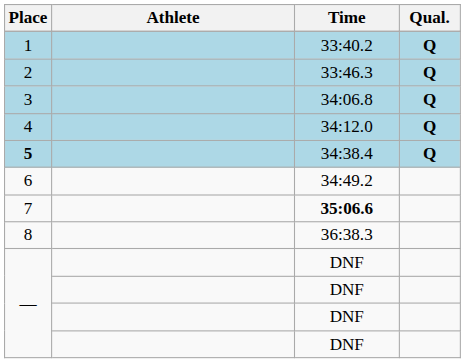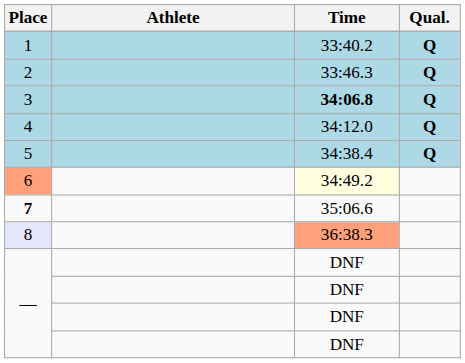(347, 99) normal -> (347, 99) bold
(28, 153) bold -> (28, 153) normal
(28, 180) no background -> (28, 180) lightsalmon background
(347, 180) no background -> (347, 180) lightyellow background
(28, 208) normal -> (28, 208) bold
(347, 208) bold -> (347, 208) normal
(28, 235) no background -> (28, 235) lavender background
(347, 235) no background -> (347, 235) lightsalmon background
